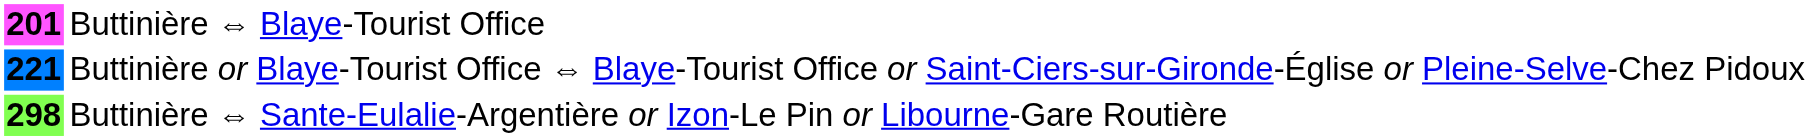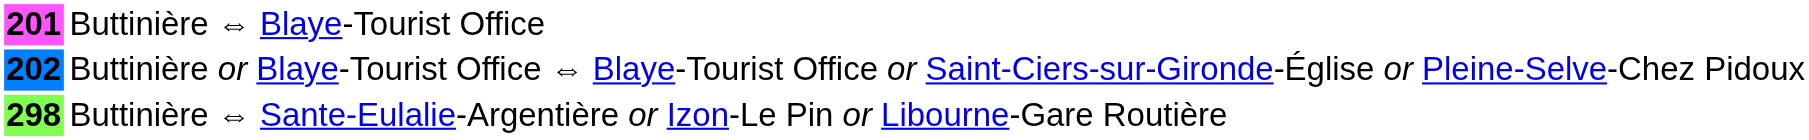(34, 69) 221 -> (34, 69) 202
